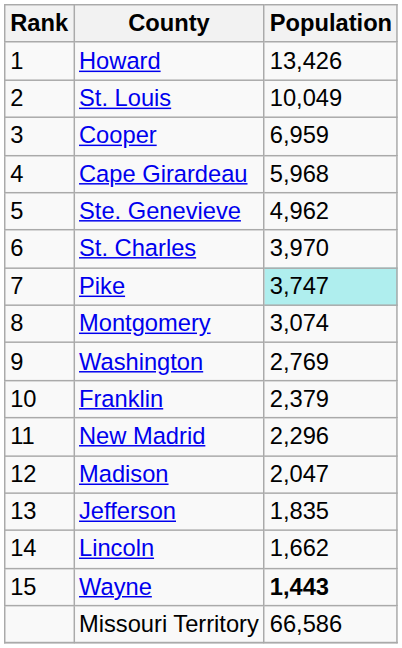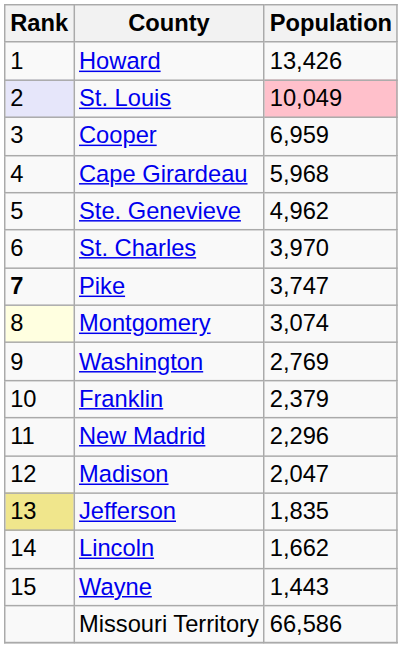(17, 98) no background -> (17, 98) lavender background
(306, 98) no background -> (306, 98) pink background
(17, 286) normal -> (17, 286) bold
(299, 286) paleturquoise background -> (299, 286) no background
(17, 323) no background -> (17, 323) lightyellow background
(23, 511) no background -> (23, 511) khaki background
(299, 586) bold -> (299, 586) normal
